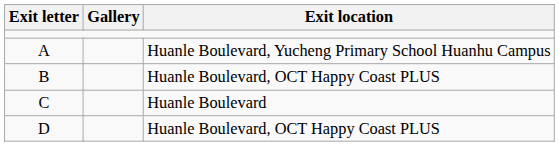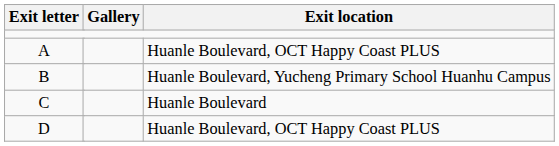(349, 50) Huanle Boulevard, Yucheng Primary School Huanhu Campus -> (294, 50) Huanle Boulevard, OCT Happy Coast PLUS
(294, 76) Huanle Boulevard, OCT Happy Coast PLUS -> (349, 76) Huanle Boulevard, Yucheng Primary School Huanhu Campus
